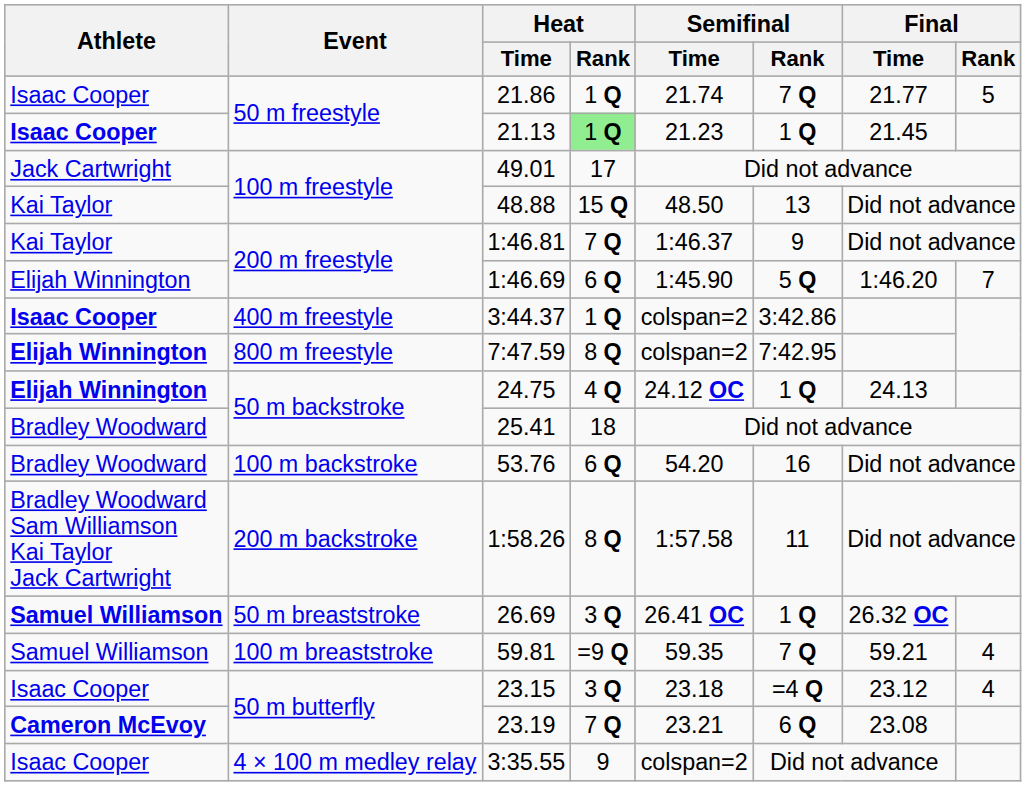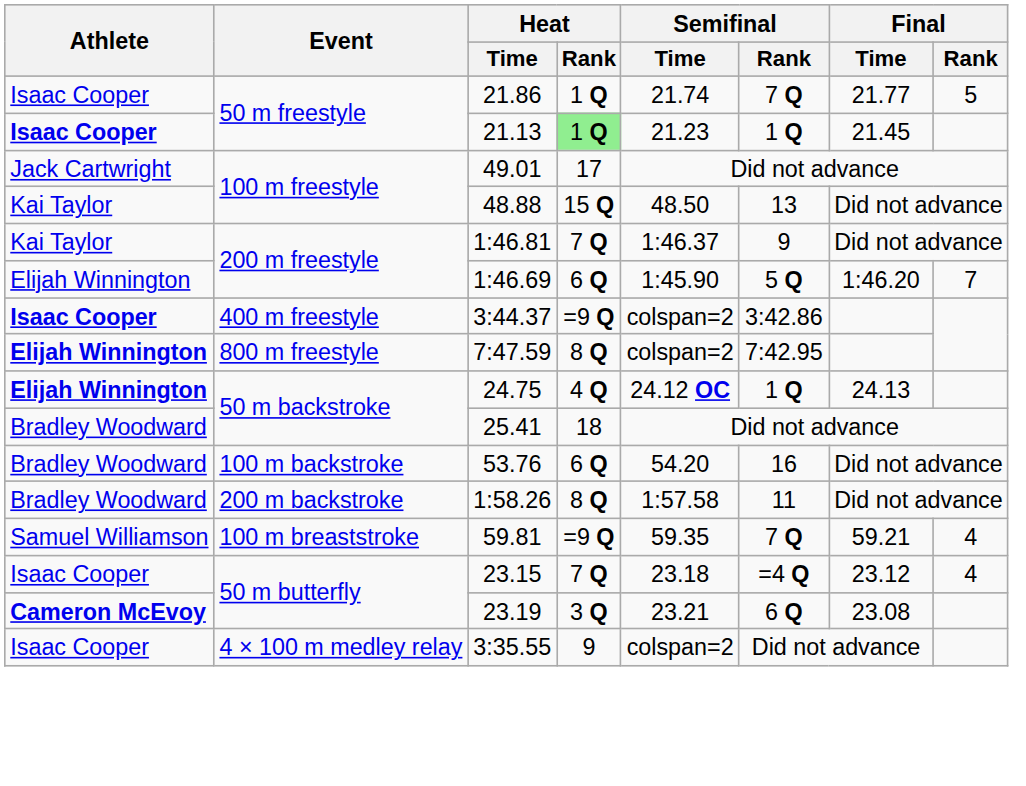(603, 316) 1 Q -> (589, 316) =9 Q
(109, 540) Bradley Woodward Sam Williamson Kai Taylor Jack Cartwright -> (109, 501) Bradley Woodward
- row: (526, 615)
(603, 689) 3 Q -> (589, 574) 7 Q
(603, 726) 7 Q -> (589, 611) 3 Q
